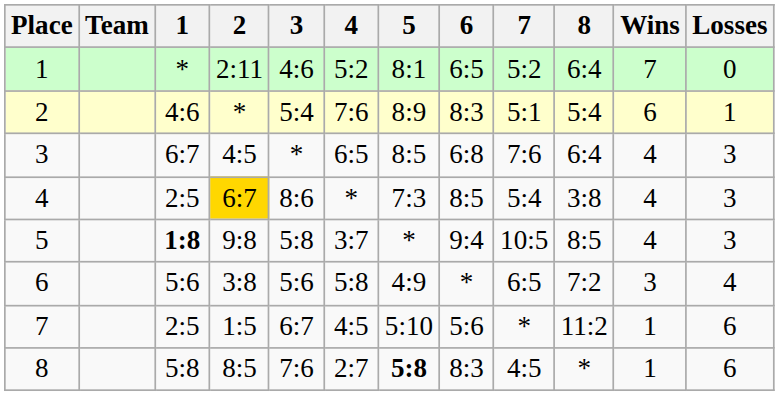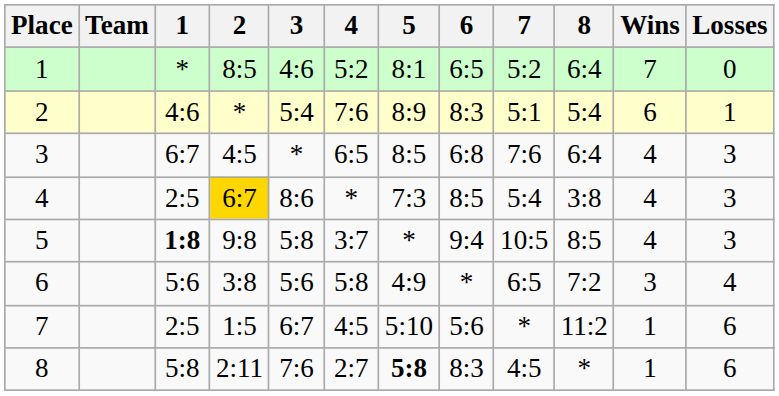(239, 68) 2:11 -> (239, 68) 8:5
(239, 369) 8:5 -> (239, 369) 2:11
